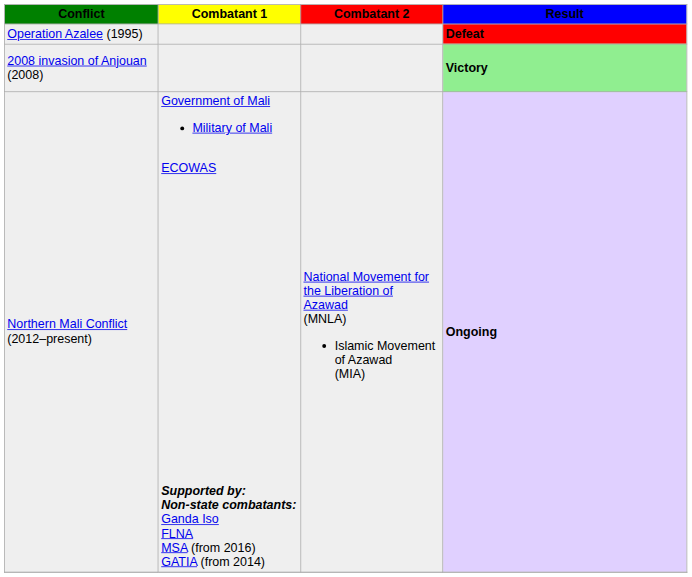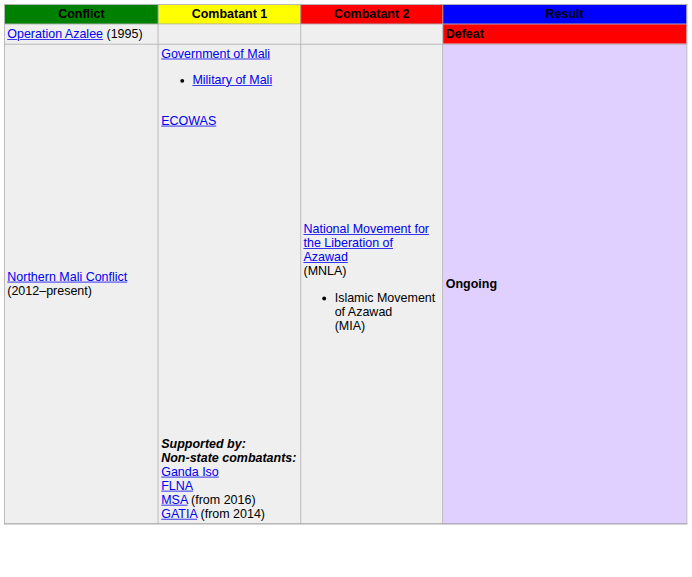- row: (77, 68)
